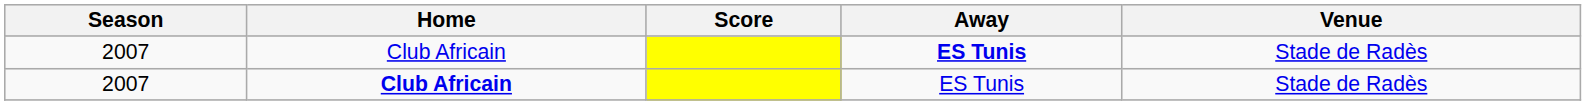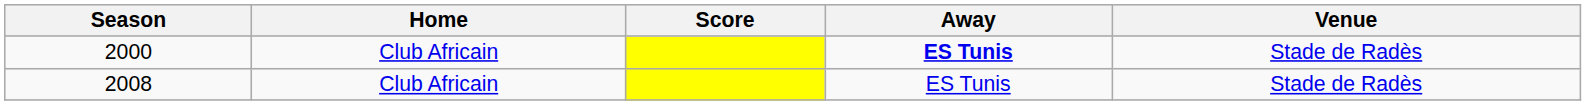(126, 51) 2007 -> (128, 51) 2000
(126, 83) 2007 -> (128, 83) 2008
(446, 83) bold -> (439, 83) normal
